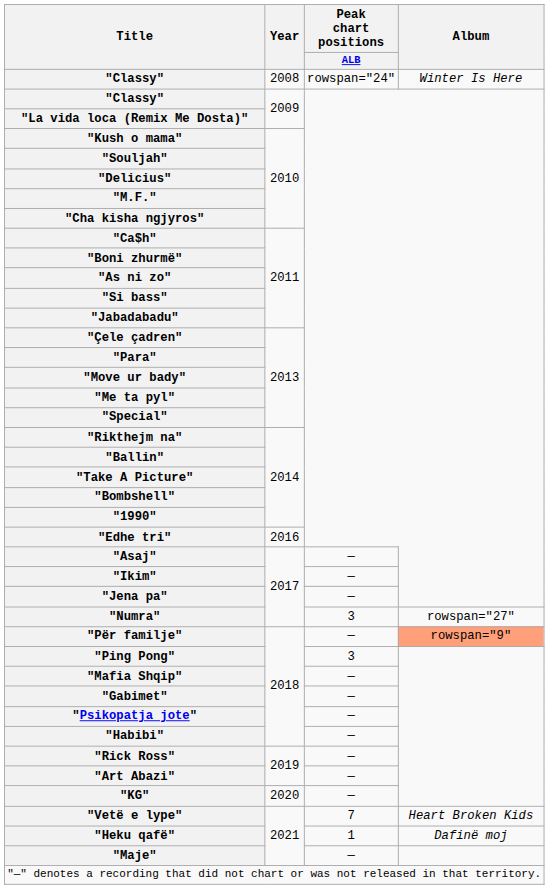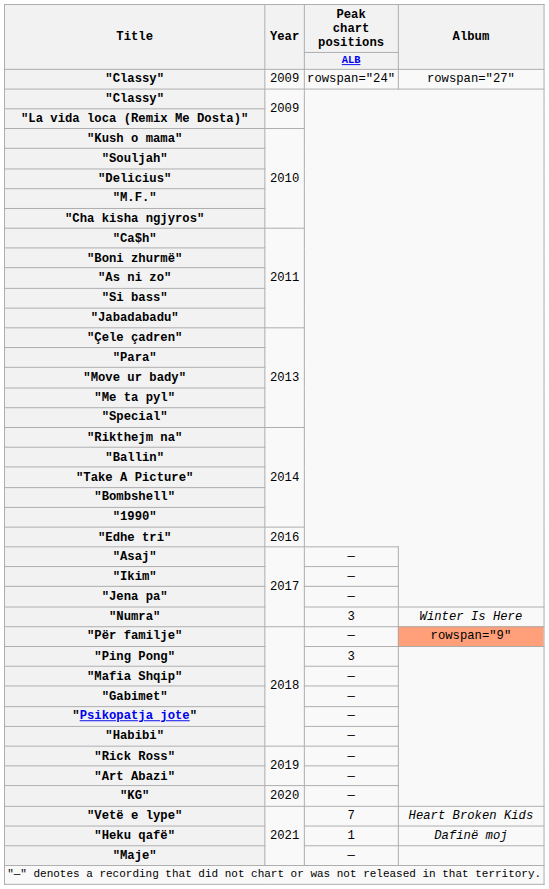(285, 79) 2008 -> (285, 79) 2009
(471, 79) Winter Is Here -> (471, 79) rowspan="27"
(471, 617) rowspan="27" -> (471, 617) Winter Is Here
